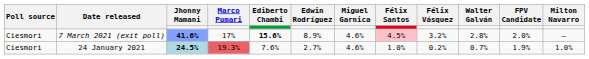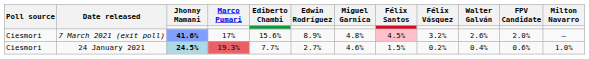(270, 35) bold -> (270, 35) normal
(355, 35) 4.6% -> (355, 35) 4.8%
(479, 35) 2.8% -> (479, 35) 2.6%
(270, 47) 7.6% -> (270, 47) 7.7%
(396, 47) 1.0% -> (396, 47) 1.5%
(479, 47) 0.7% -> (479, 47) 0.4%
(521, 47) 1.9% -> (521, 47) 0.6%
